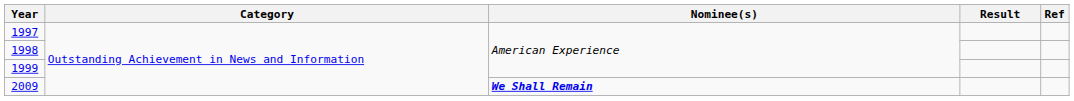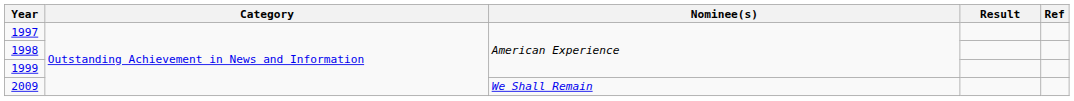(542, 86) bold -> (542, 86) normal
